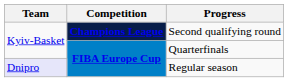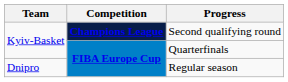(23, 67) lavender background -> (23, 67) no background
